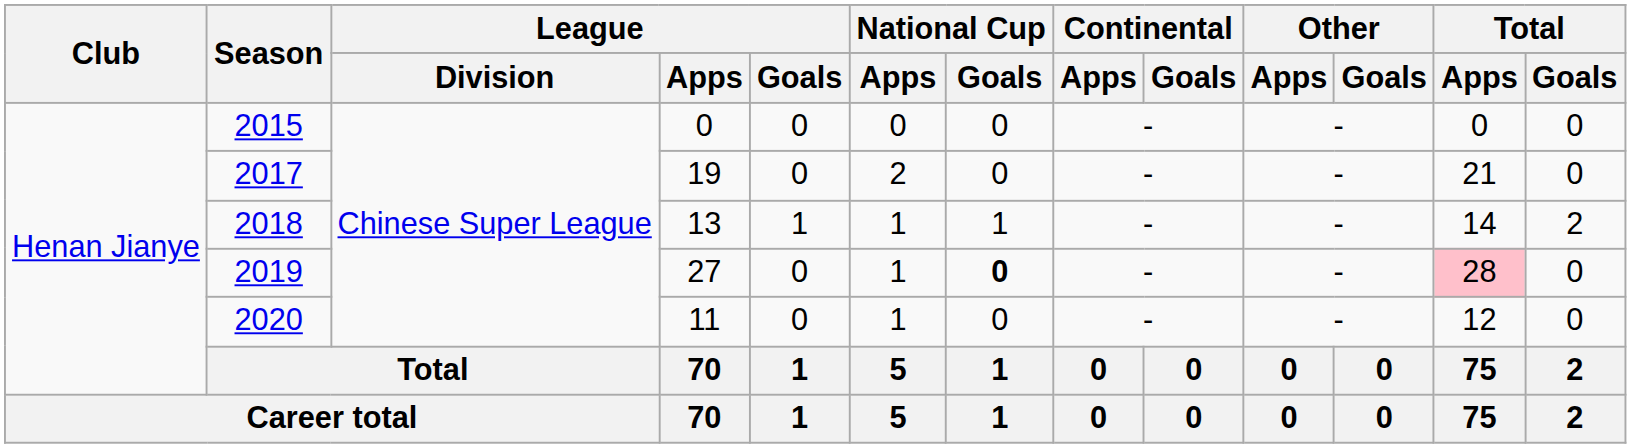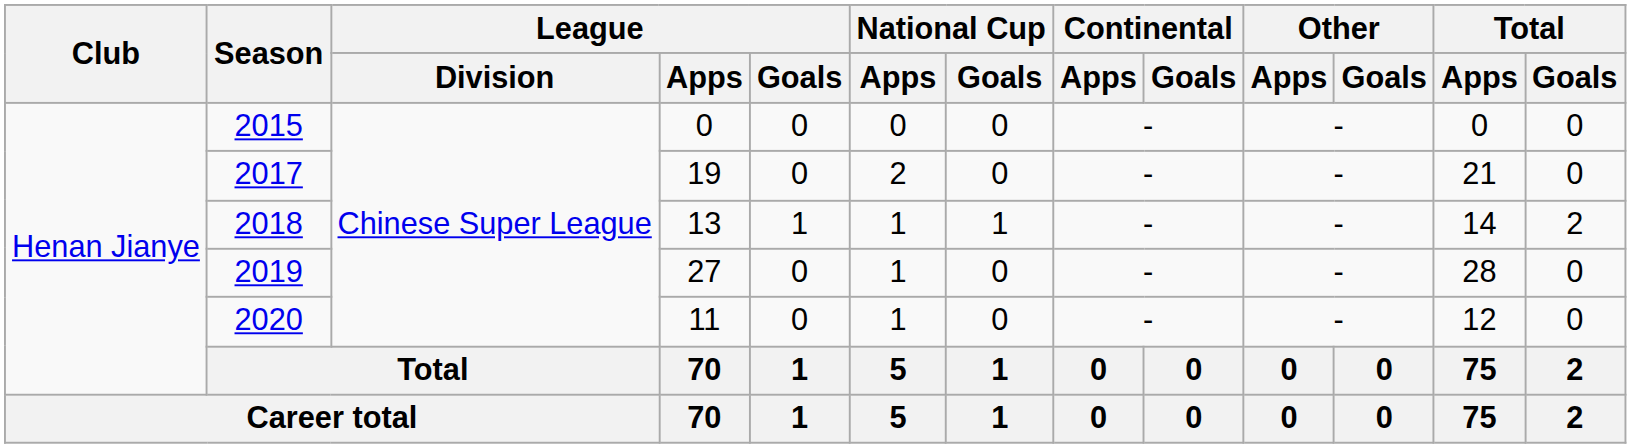(1000, 272) bold -> (1000, 272) normal
(1479, 272) pink background -> (1479, 272) no background
